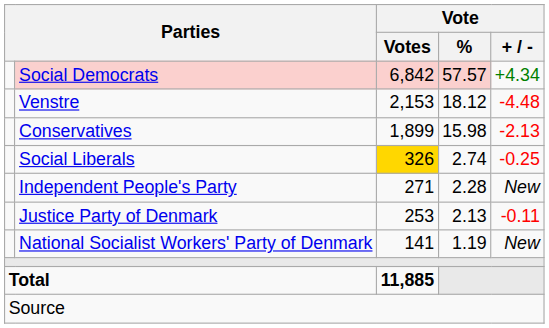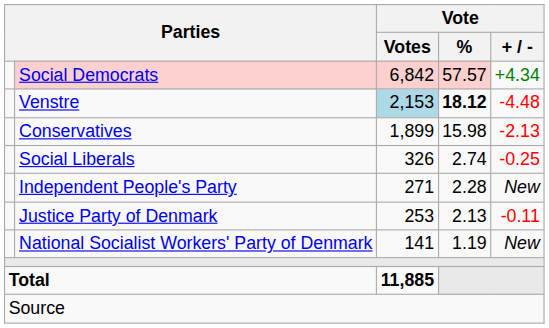(412, 103) no background -> (412, 103) lightblue background
(464, 103) normal -> (464, 103) bold
(419, 159) gold background -> (419, 159) no background
